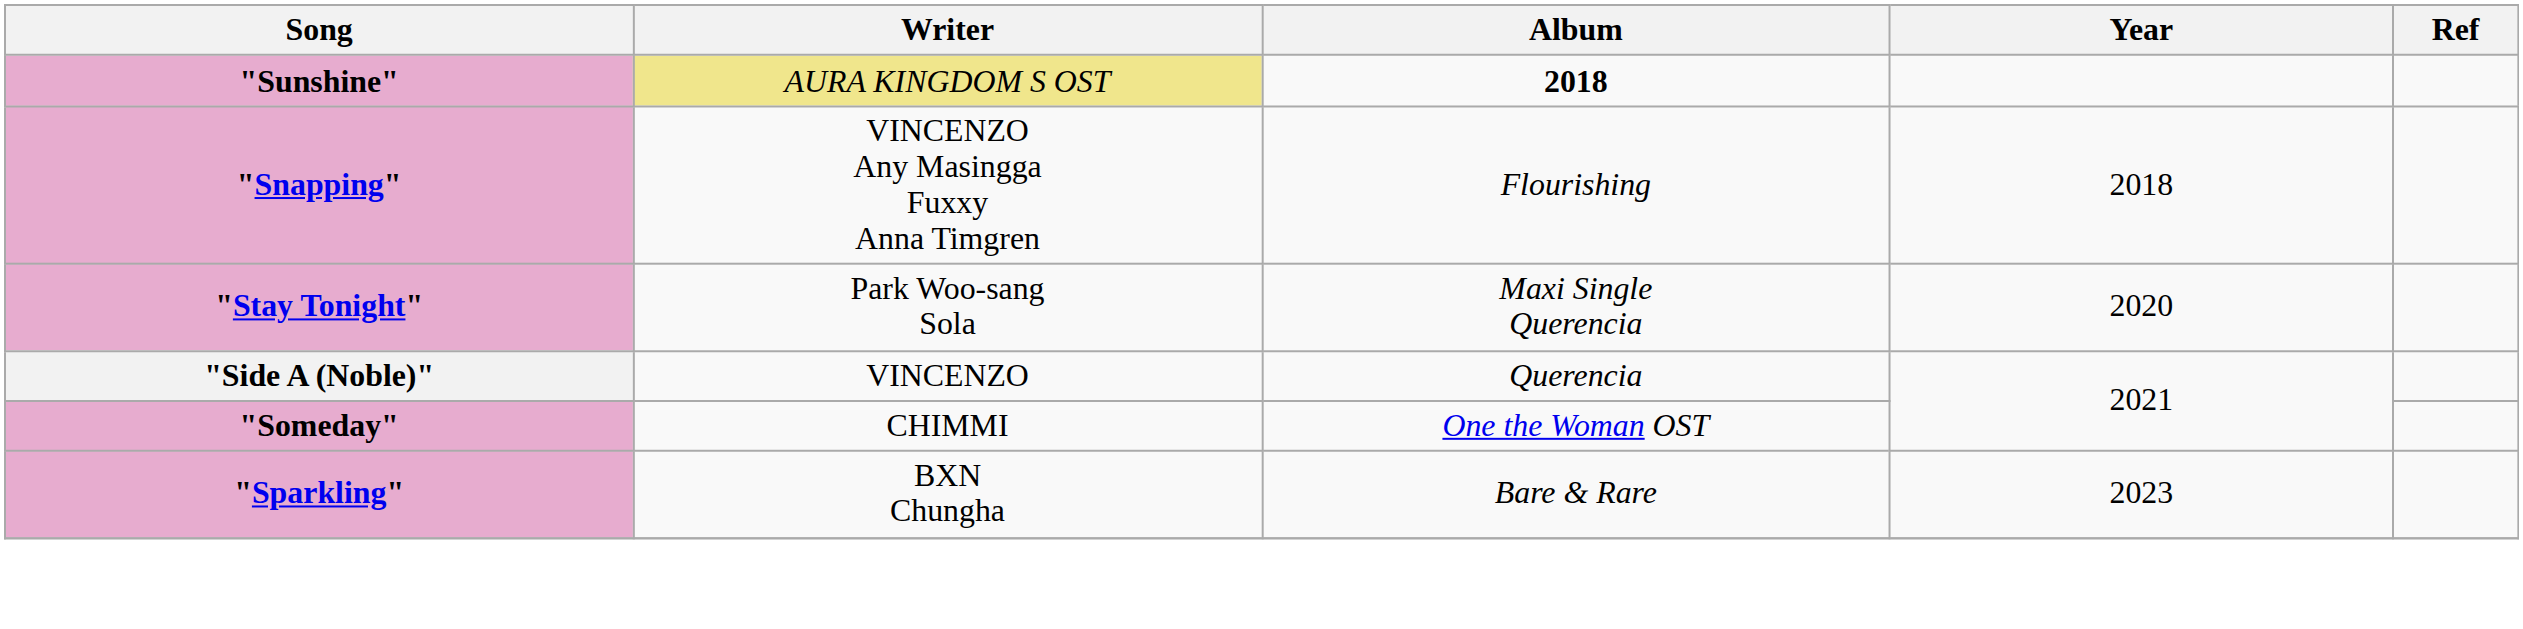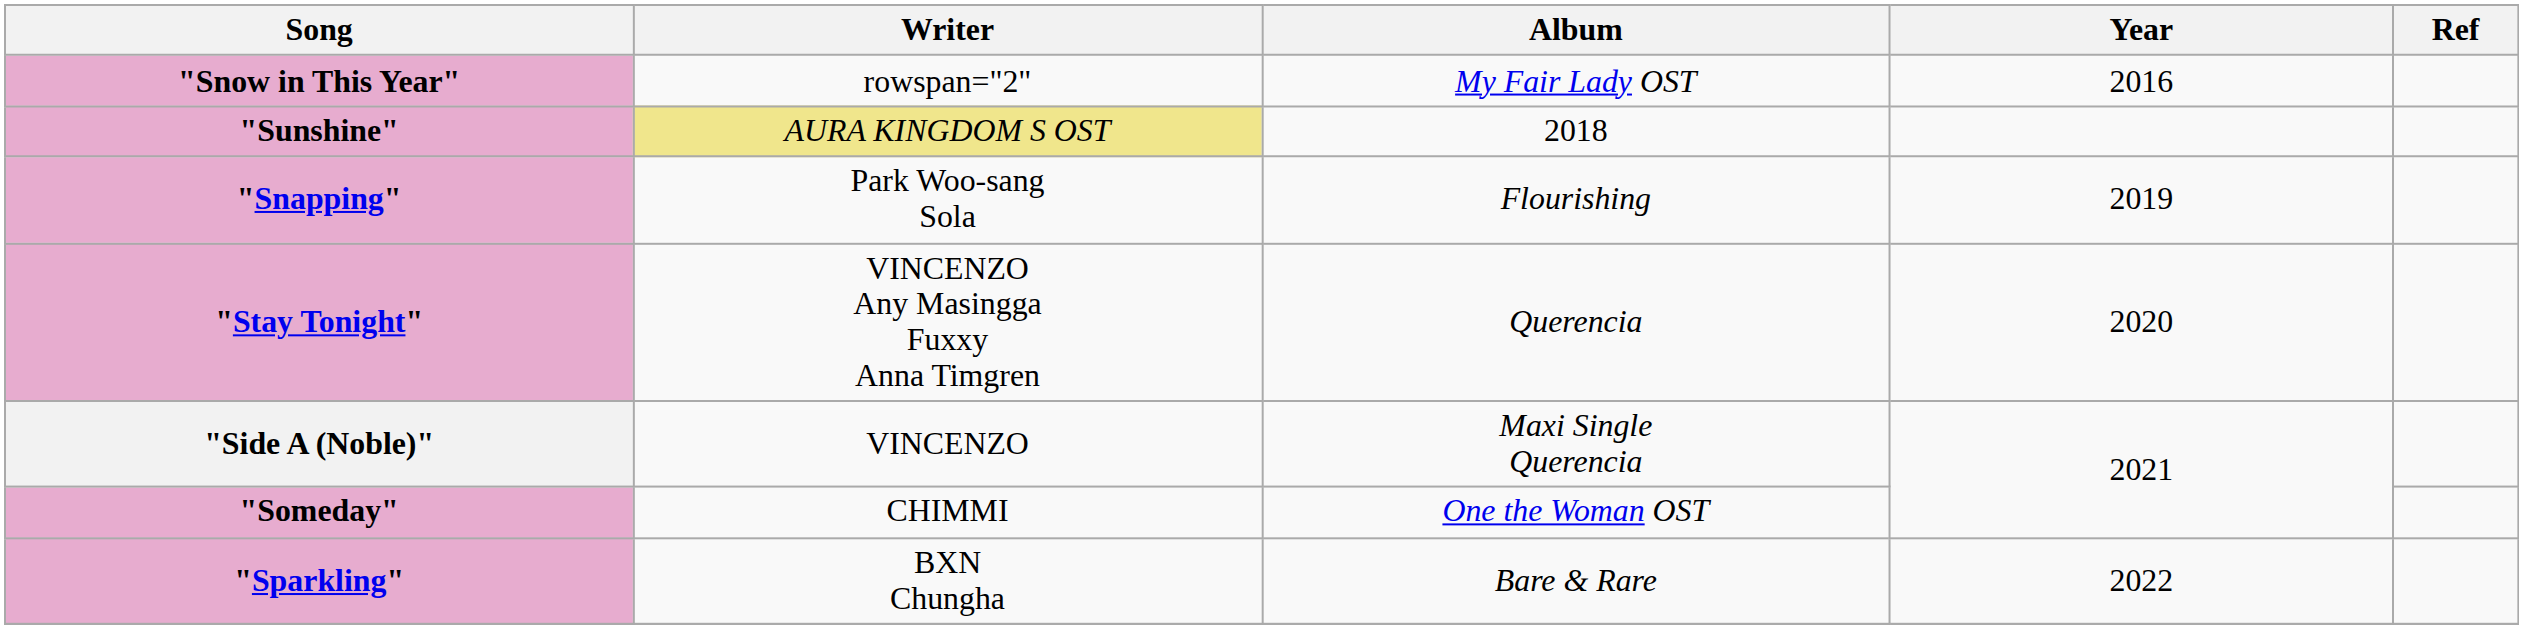+ row: (319, 80)
(1576, 80) bold -> (1576, 130) normal
(948, 184) VINCENZO Any Masingga Fuxxy Anna Timgren -> (947, 199) Park Woo-sang Sola
(2141, 184) 2018 -> (2141, 199) 2019
(947, 306) Park Woo-sang Sola -> (948, 321) VINCENZO Any Masingga Fuxxy Anna Timgren
(1576, 306) Maxi Single Querencia -> (1576, 321) Querencia
(1576, 375) Querencia -> (1576, 443) Maxi Single Querencia
(2141, 493) 2023 -> (2141, 580) 2022
